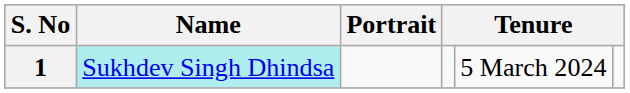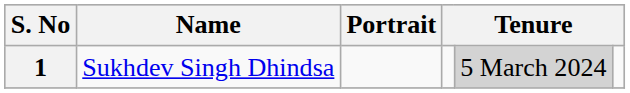(208, 66) paleturquoise background -> (208, 66) no background
(533, 66) no background -> (533, 66) lightgrey background
